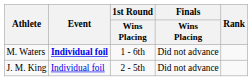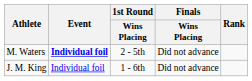(133, 53) 1 - 6th -> (133, 53) 2 - 5th
(133, 68) 2 - 5th -> (133, 68) 1 - 6th
